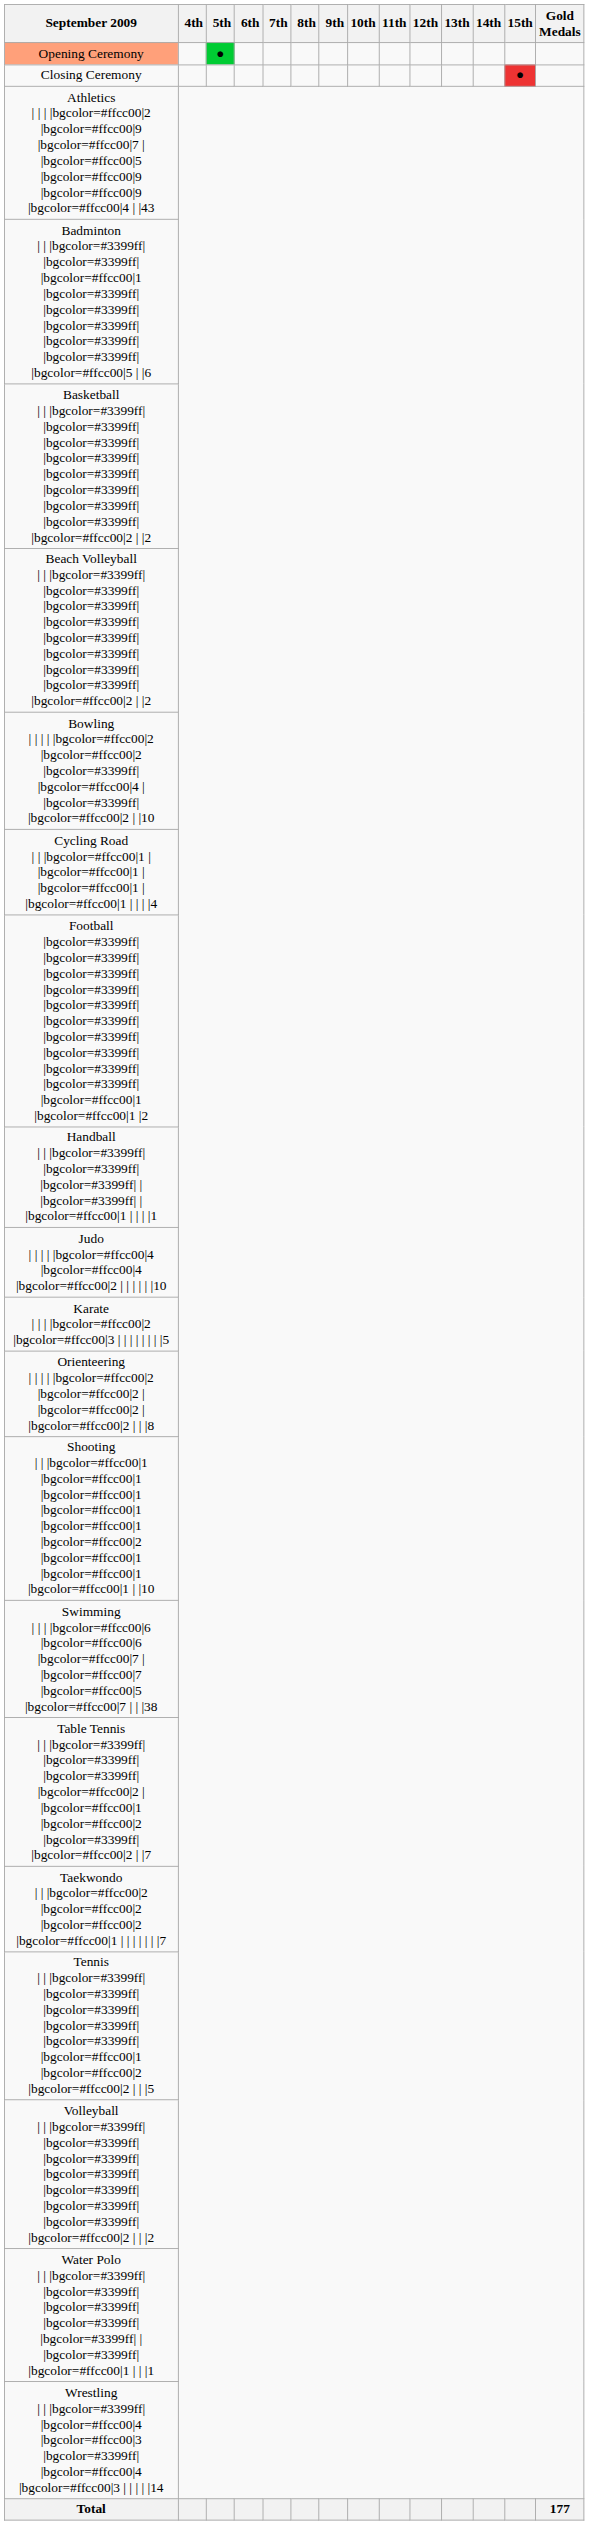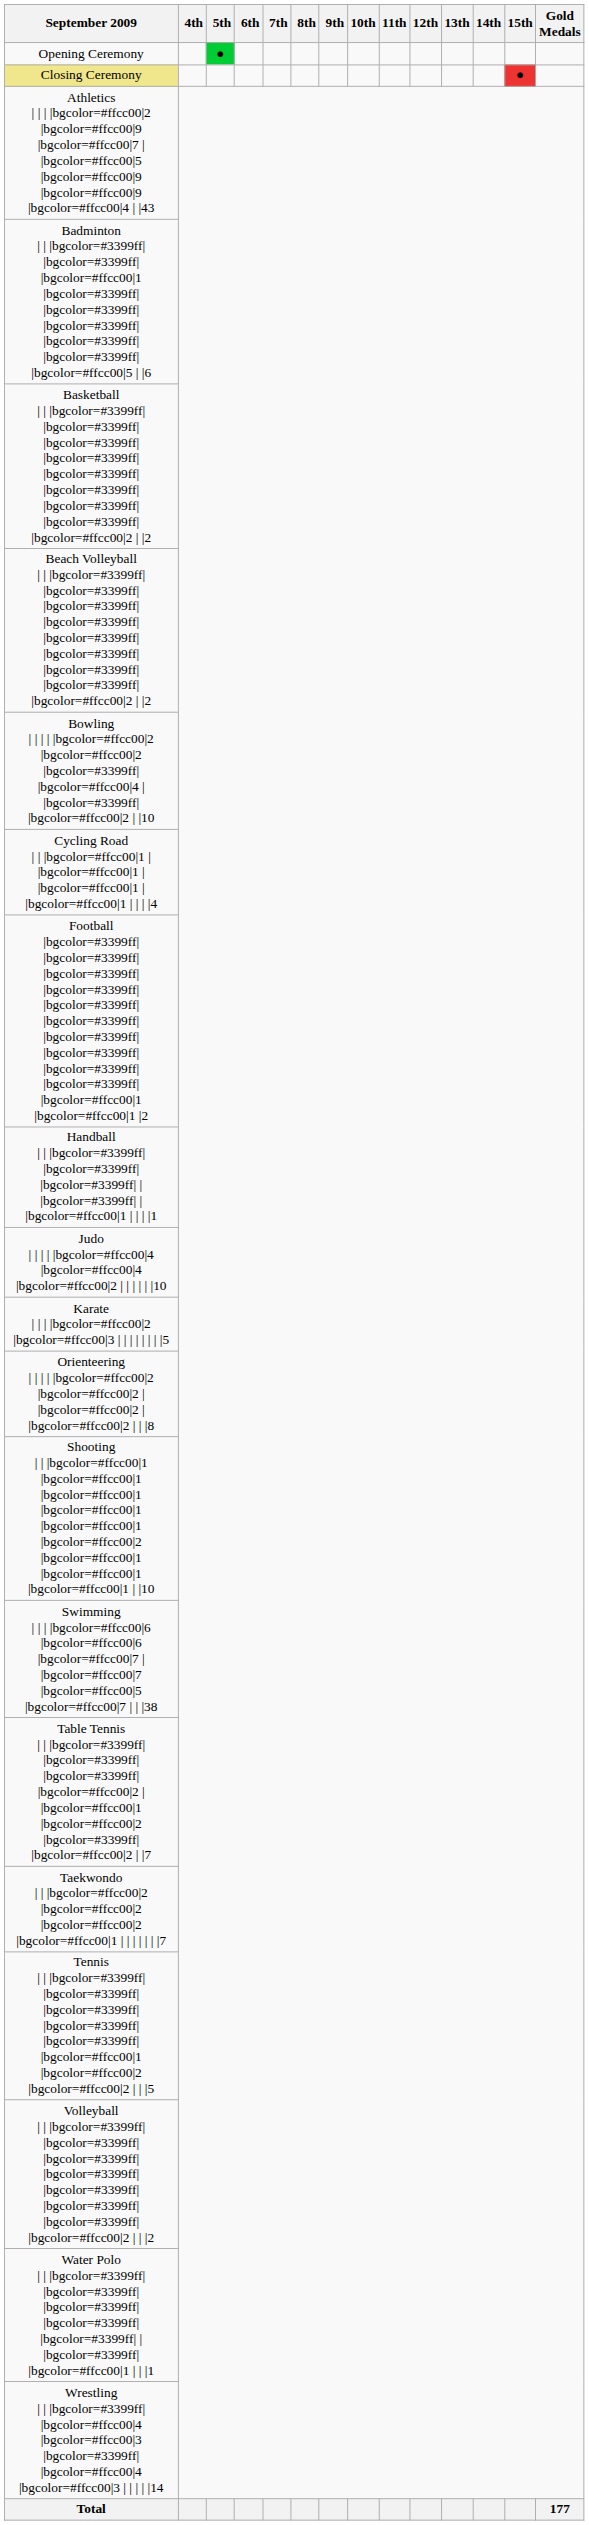(91, 53) lightsalmon background -> (91, 53) no background
(91, 75) no background -> (91, 75) khaki background
